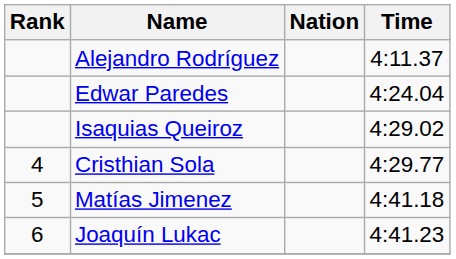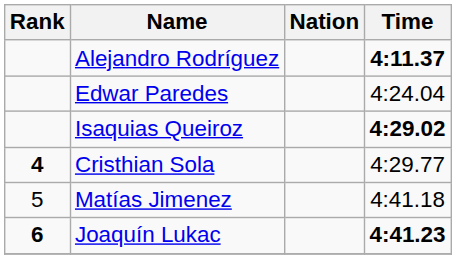(407, 57) normal -> (408, 57) bold
(407, 128) normal -> (408, 128) bold
(37, 164) normal -> (37, 164) bold
(37, 235) normal -> (37, 235) bold
(407, 235) normal -> (408, 235) bold
